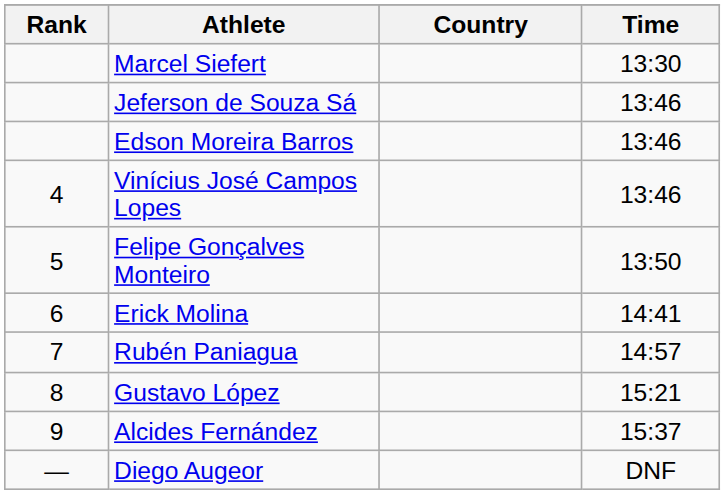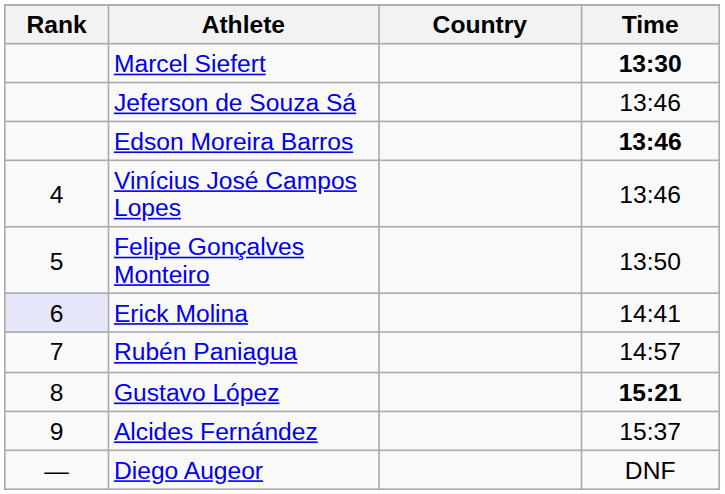(651, 63) normal -> (650, 63) bold
(651, 141) normal -> (650, 141) bold
(57, 313) no background -> (57, 313) lavender background
(651, 391) normal -> (650, 391) bold
